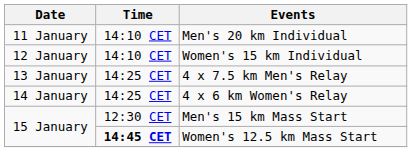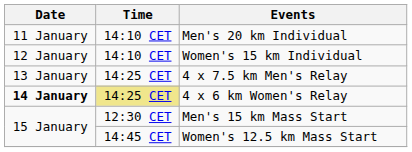(50, 96) normal -> (50, 96) bold
(138, 96) no background -> (138, 96) khaki background
(138, 137) bold -> (138, 137) normal
